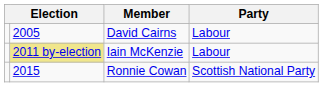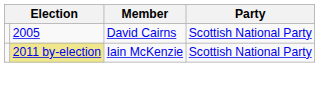(211, 33) Labour -> (250, 33) Scottish National Party
(211, 52) Labour -> (250, 52) Scottish National Party
- row: (147, 71)
